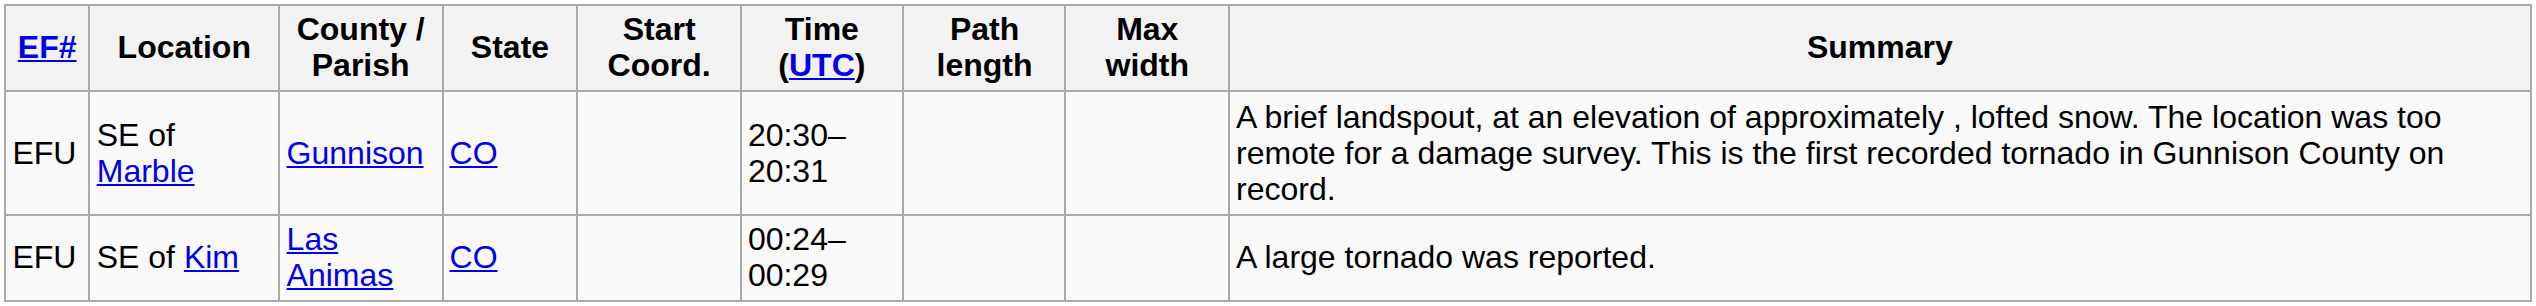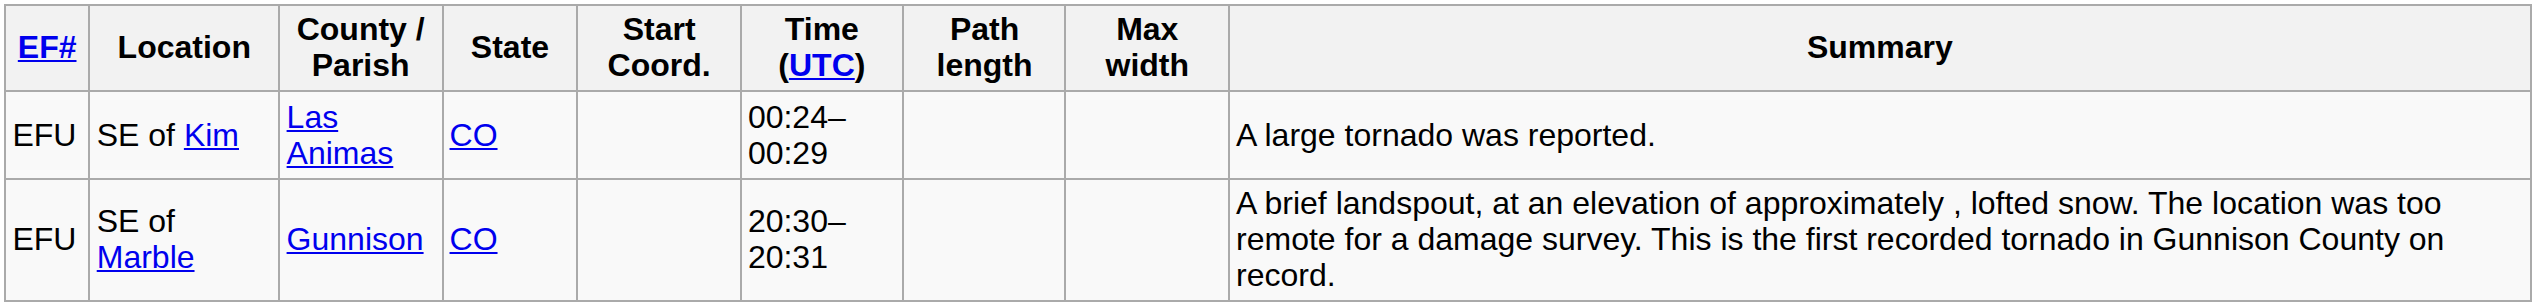rows swapped: (146, 152) <-> (168, 257)
